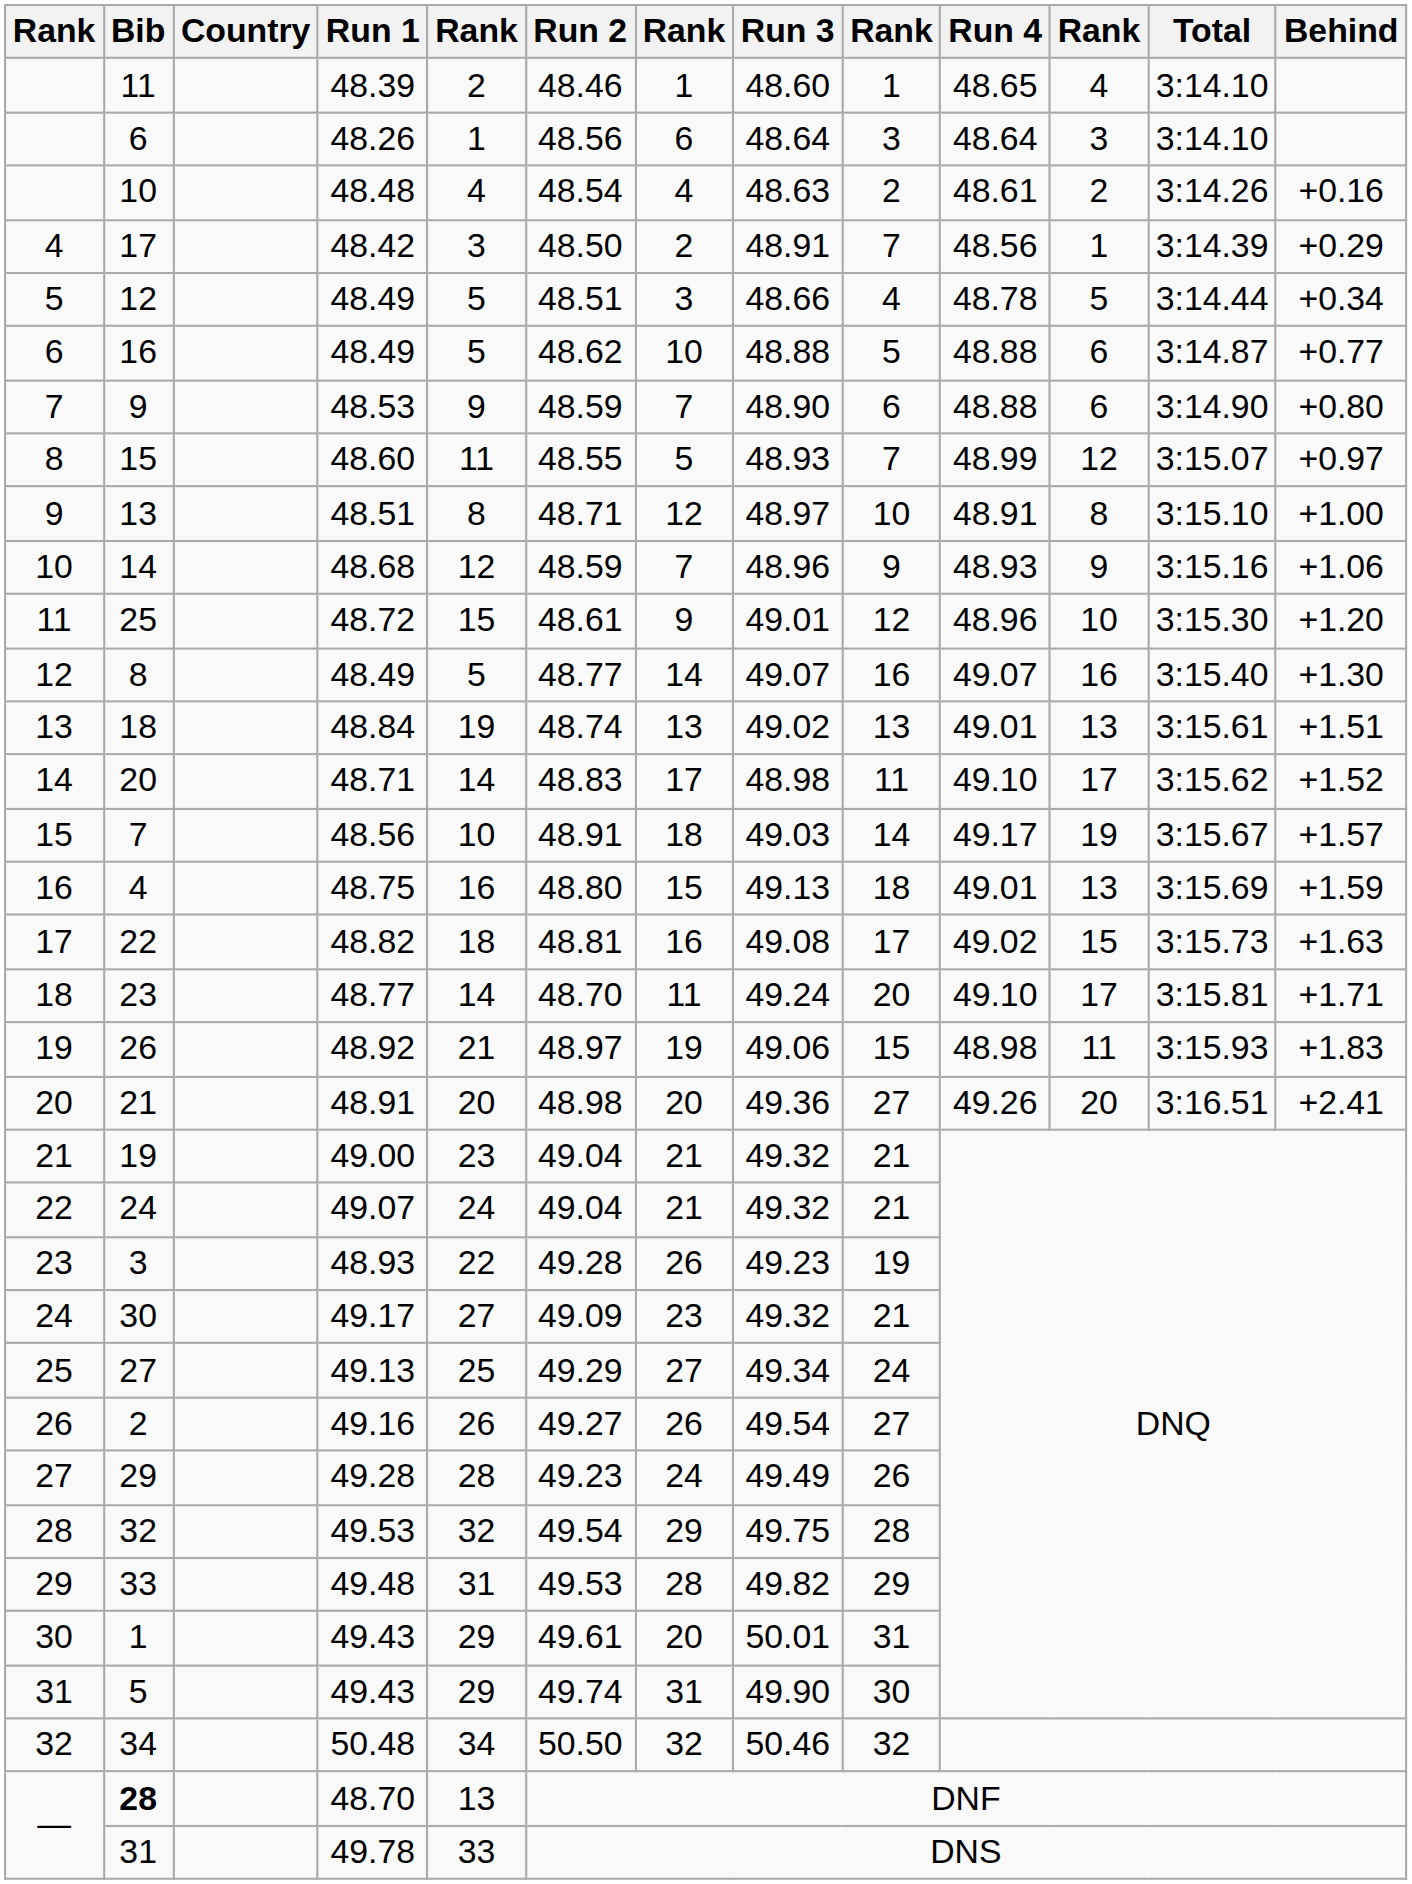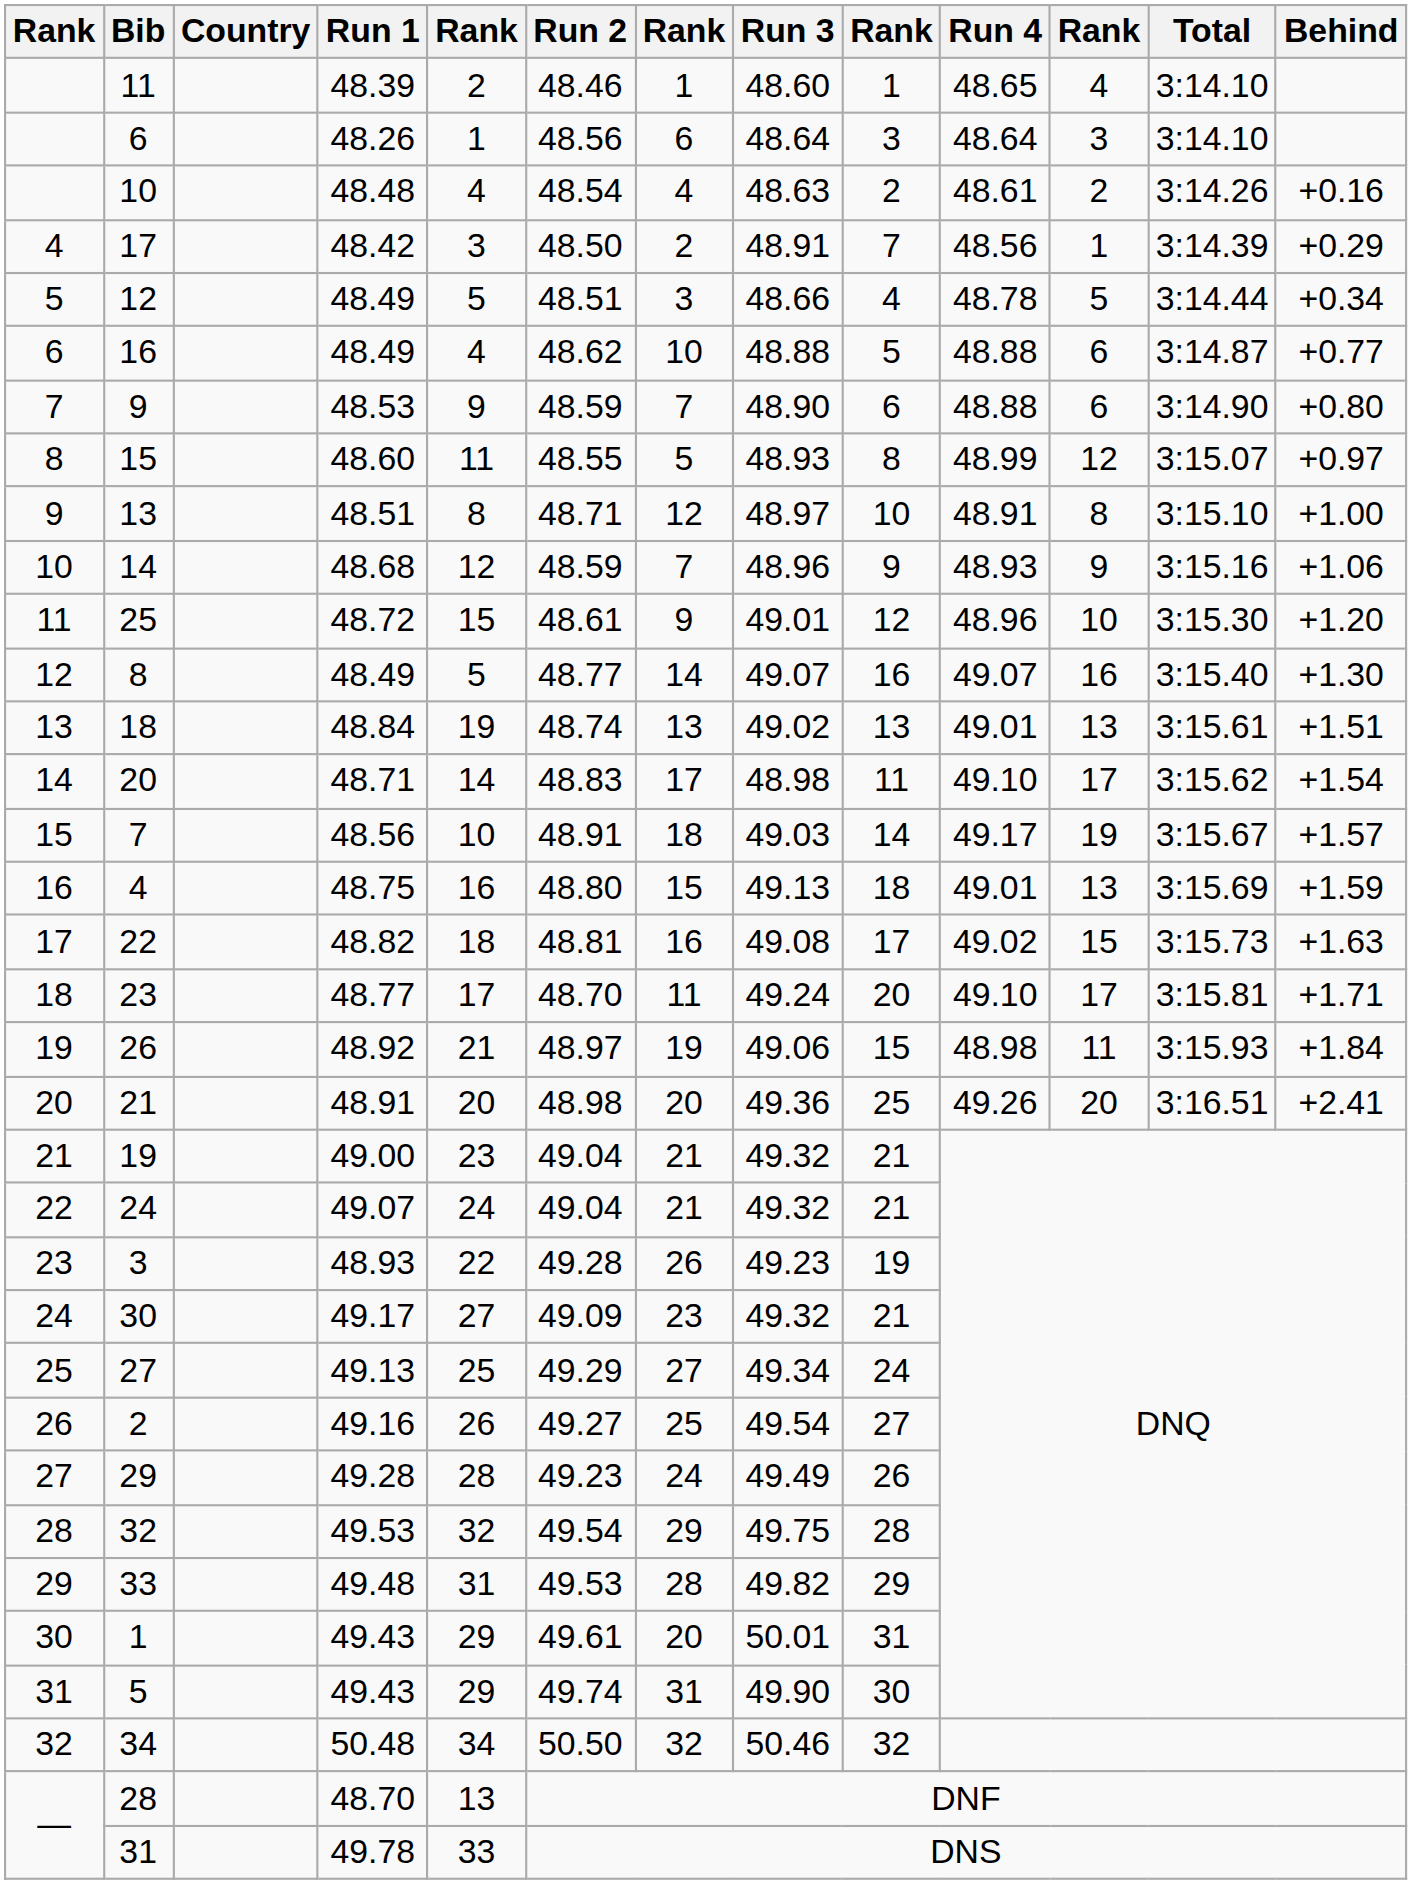(477, 352) 5 -> (477, 352) 4
(891, 459) 7 -> (891, 459) 8
(1341, 780) +1.52 -> (1341, 780) +1.54
(476, 995) 14 -> (476, 995) 17
(1341, 1048) +1.83 -> (1341, 1048) +1.84
(891, 1102) 27 -> (891, 1102) 25
(684, 1423) 26 -> (684, 1423) 25
(138, 1798) bold -> (138, 1798) normal
